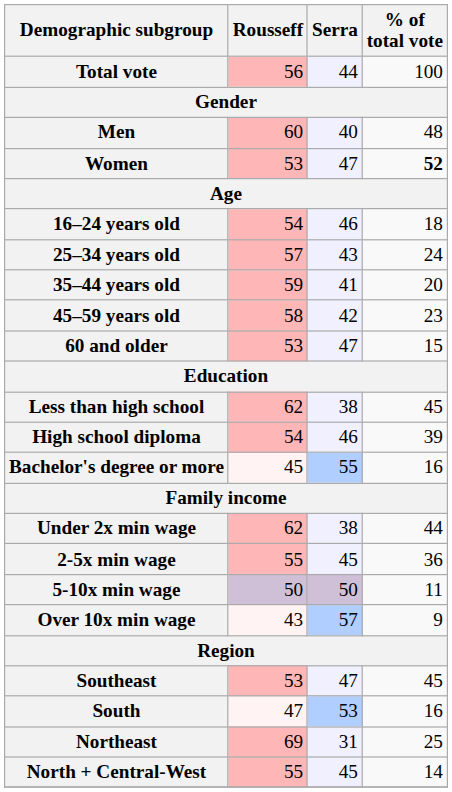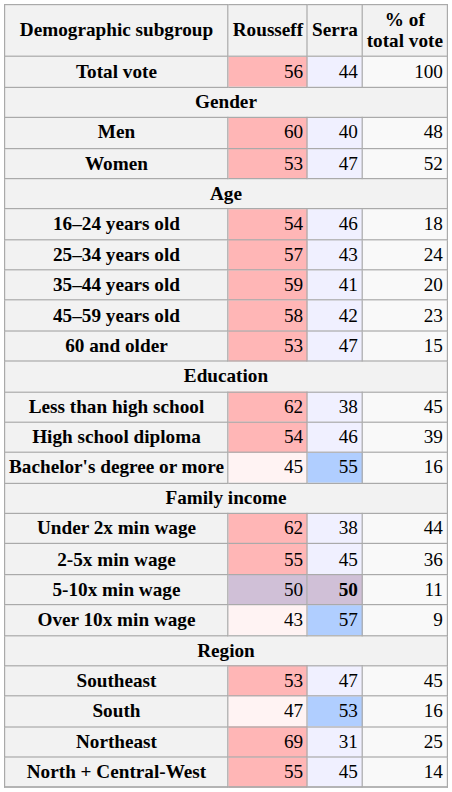(433, 163) bold -> (433, 163) normal
(348, 589) normal -> (348, 589) bold
